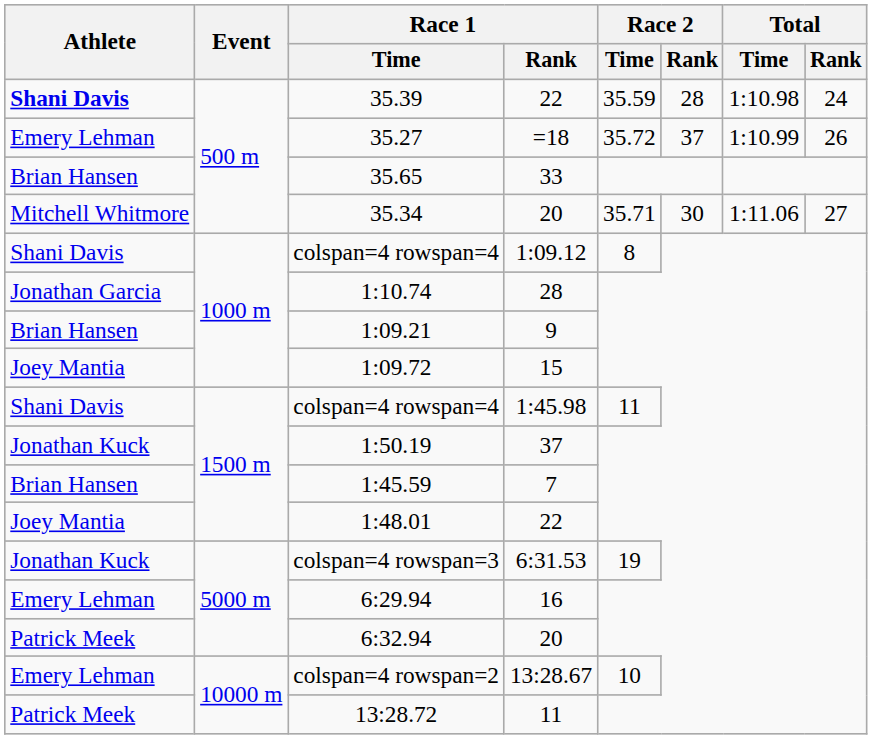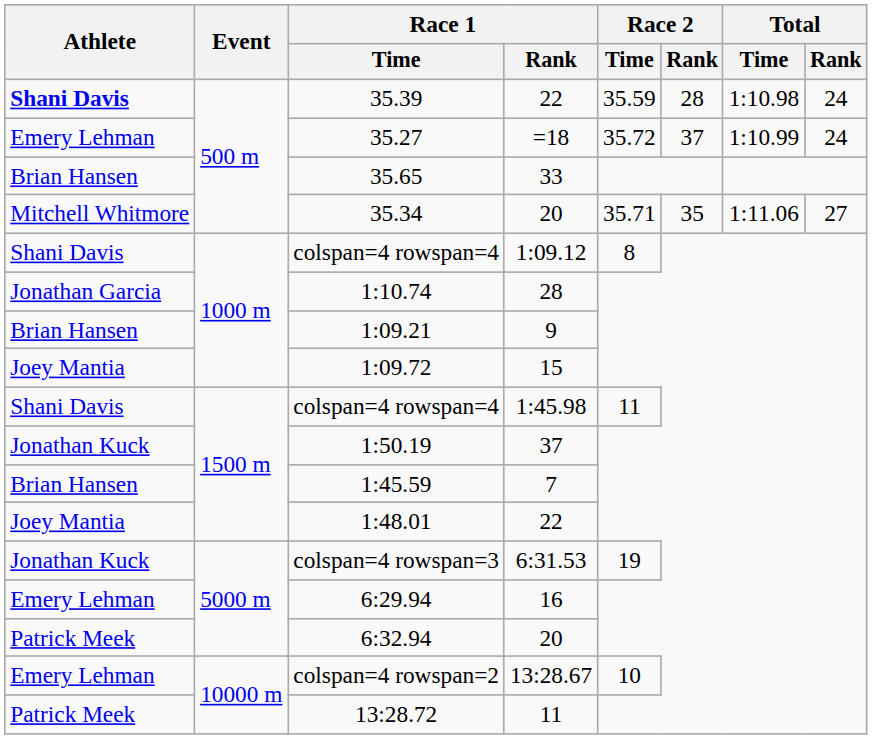(836, 137) 26 -> (836, 137) 24
(692, 214) 30 -> (692, 214) 35
